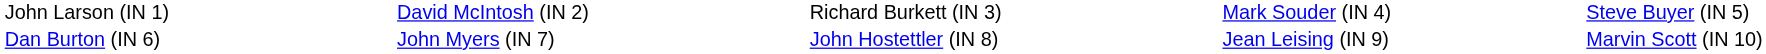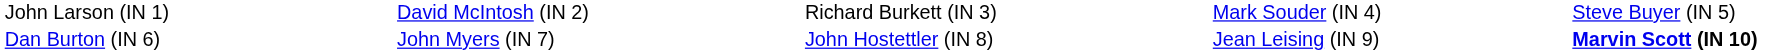(1674, 40) normal -> (1665, 40) bold
